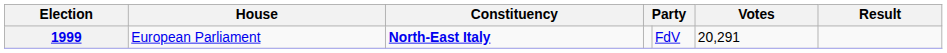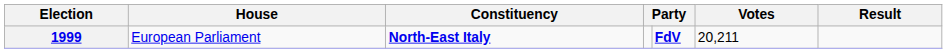(668, 37) normal -> (668, 37) bold
(719, 37) 20,291 -> (718, 37) 20,211
